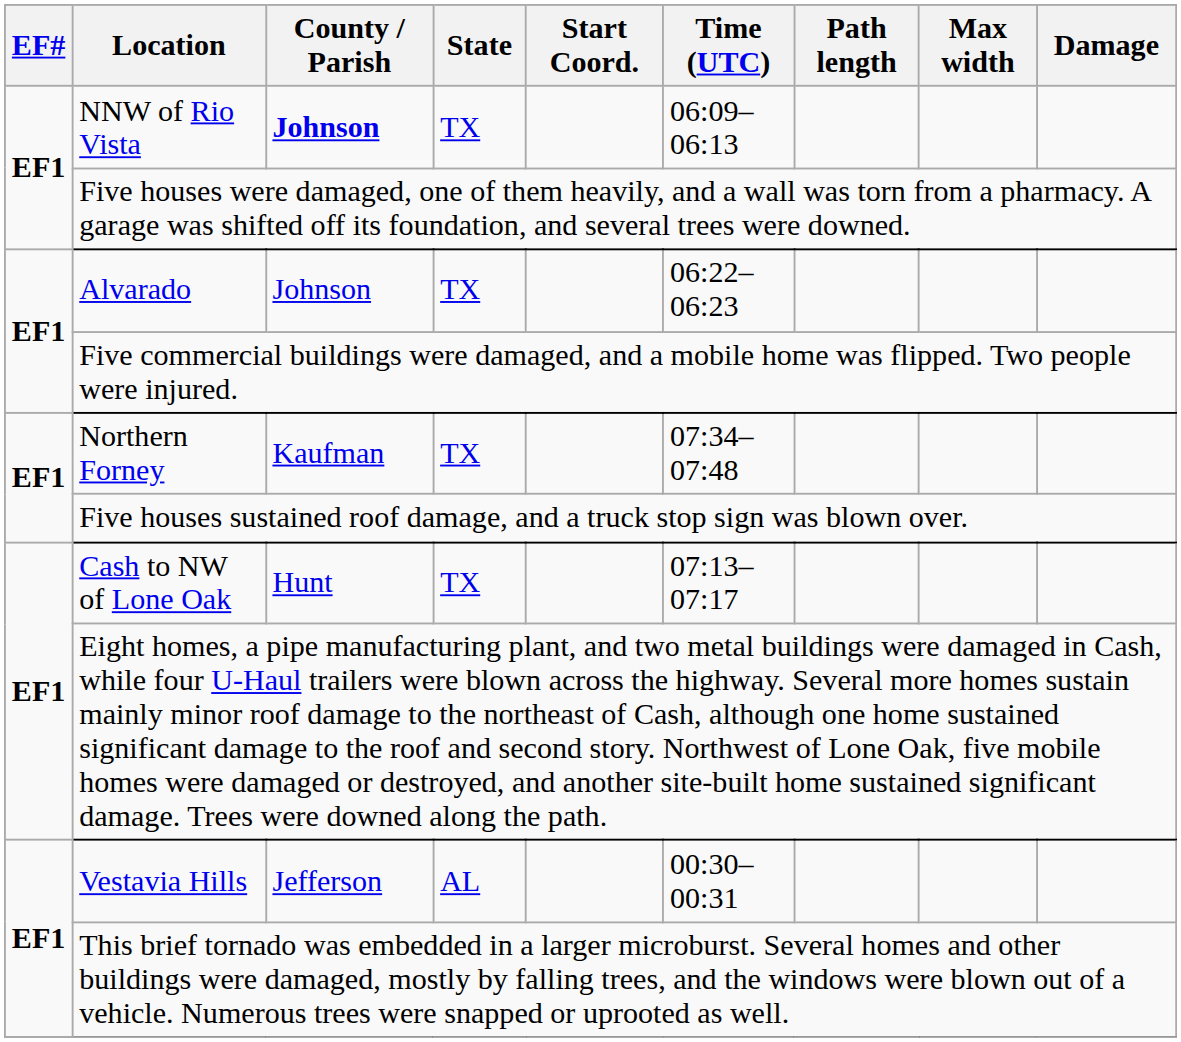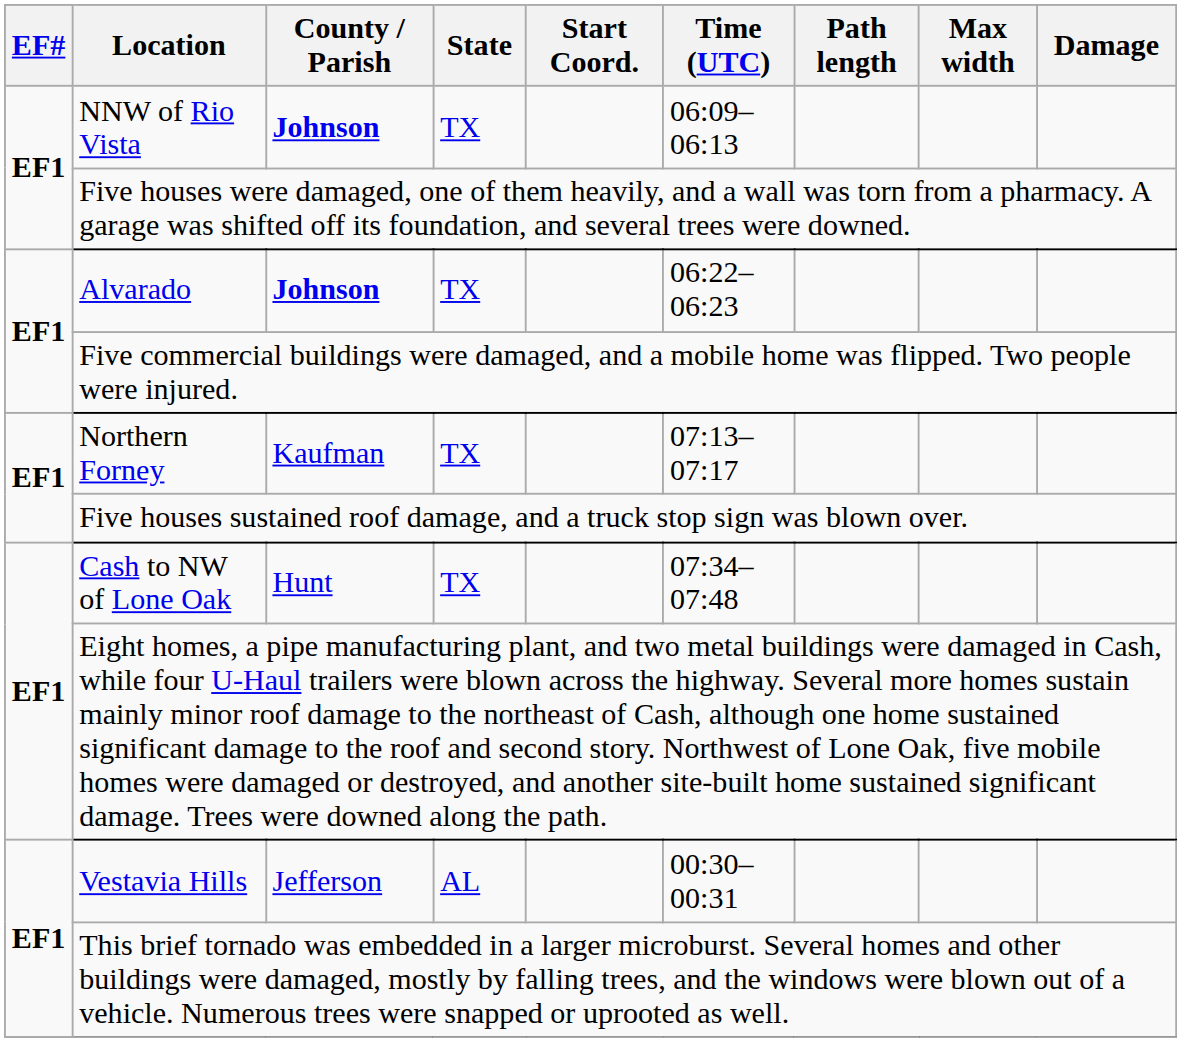(322, 289) normal -> (326, 289) bold
(712, 452) 07:34–07:48 -> (712, 452) 07:13–07:17
(712, 582) 07:13–07:17 -> (712, 582) 07:34–07:48
